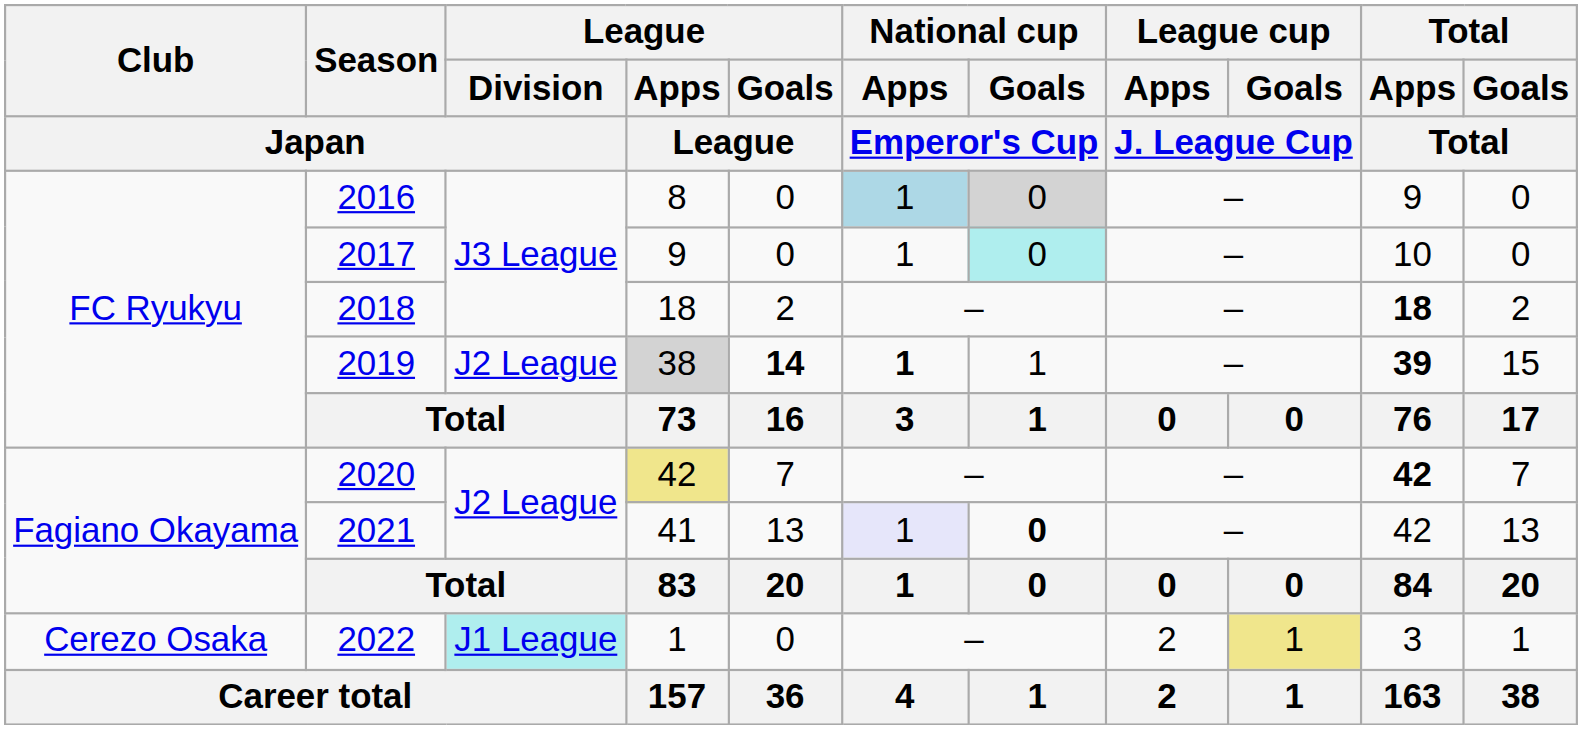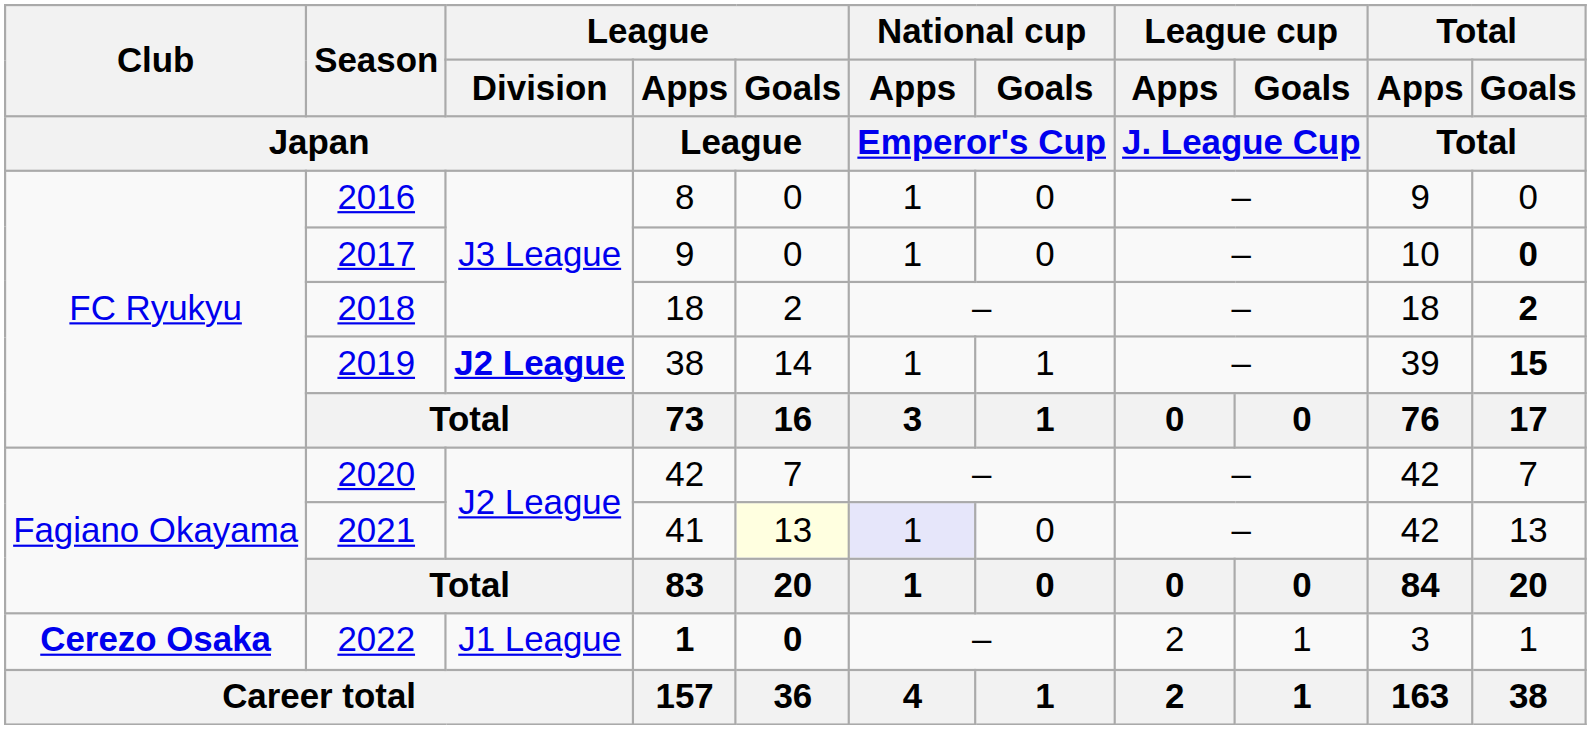(905, 198) lightblue background -> (912, 198) no background
(1037, 198) lightgrey background -> (1045, 198) no background
(1037, 253) paleturquoise background -> (1045, 253) no background
(1521, 253) normal -> (1528, 253) bold
(1412, 308) bold -> (1420, 308) normal
(1521, 308) normal -> (1528, 308) bold
(536, 364) normal -> (540, 364) bold
(677, 364) lightgrey background -> (685, 364) no background
(785, 364) bold -> (793, 364) normal
(905, 364) bold -> (912, 364) normal
(1412, 364) bold -> (1420, 364) normal
(1521, 364) normal -> (1528, 364) bold
(677, 474) khaki background -> (685, 474) no background
(1412, 474) bold -> (1420, 474) normal
(785, 530) no background -> (793, 530) lightyellow background
(1037, 530) bold -> (1045, 530) normal
(156, 640) normal -> (156, 640) bold
(536, 640) paleturquoise background -> (540, 640) no background
(677, 640) normal -> (685, 640) bold
(785, 640) normal -> (793, 640) bold
(1294, 640) khaki background -> (1302, 640) no background
